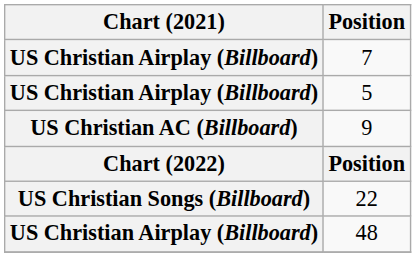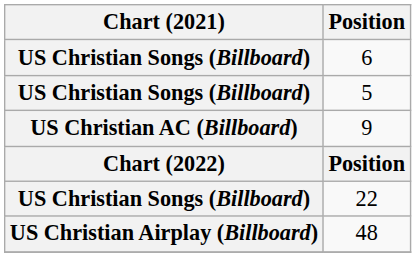(164, 57) US Christian Airplay (Billboard) -> (164, 57) US Christian Songs (Billboard)
(367, 57) 7 -> (367, 57) 6
(164, 92) US Christian Airplay (Billboard) -> (164, 92) US Christian Songs (Billboard)
